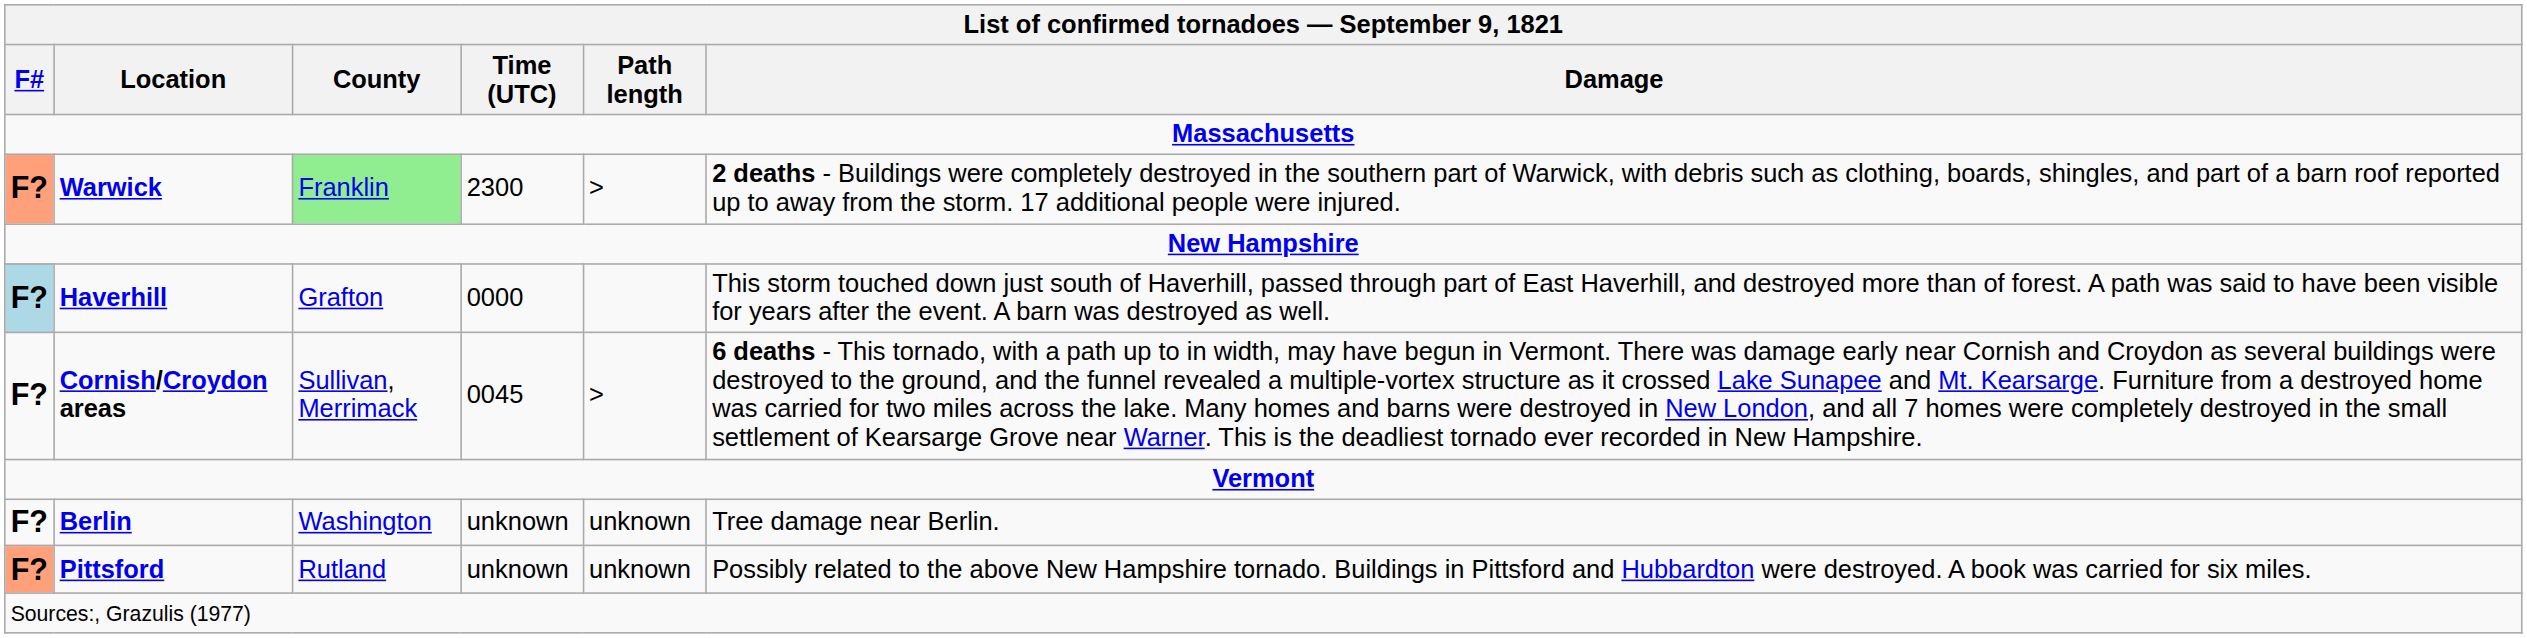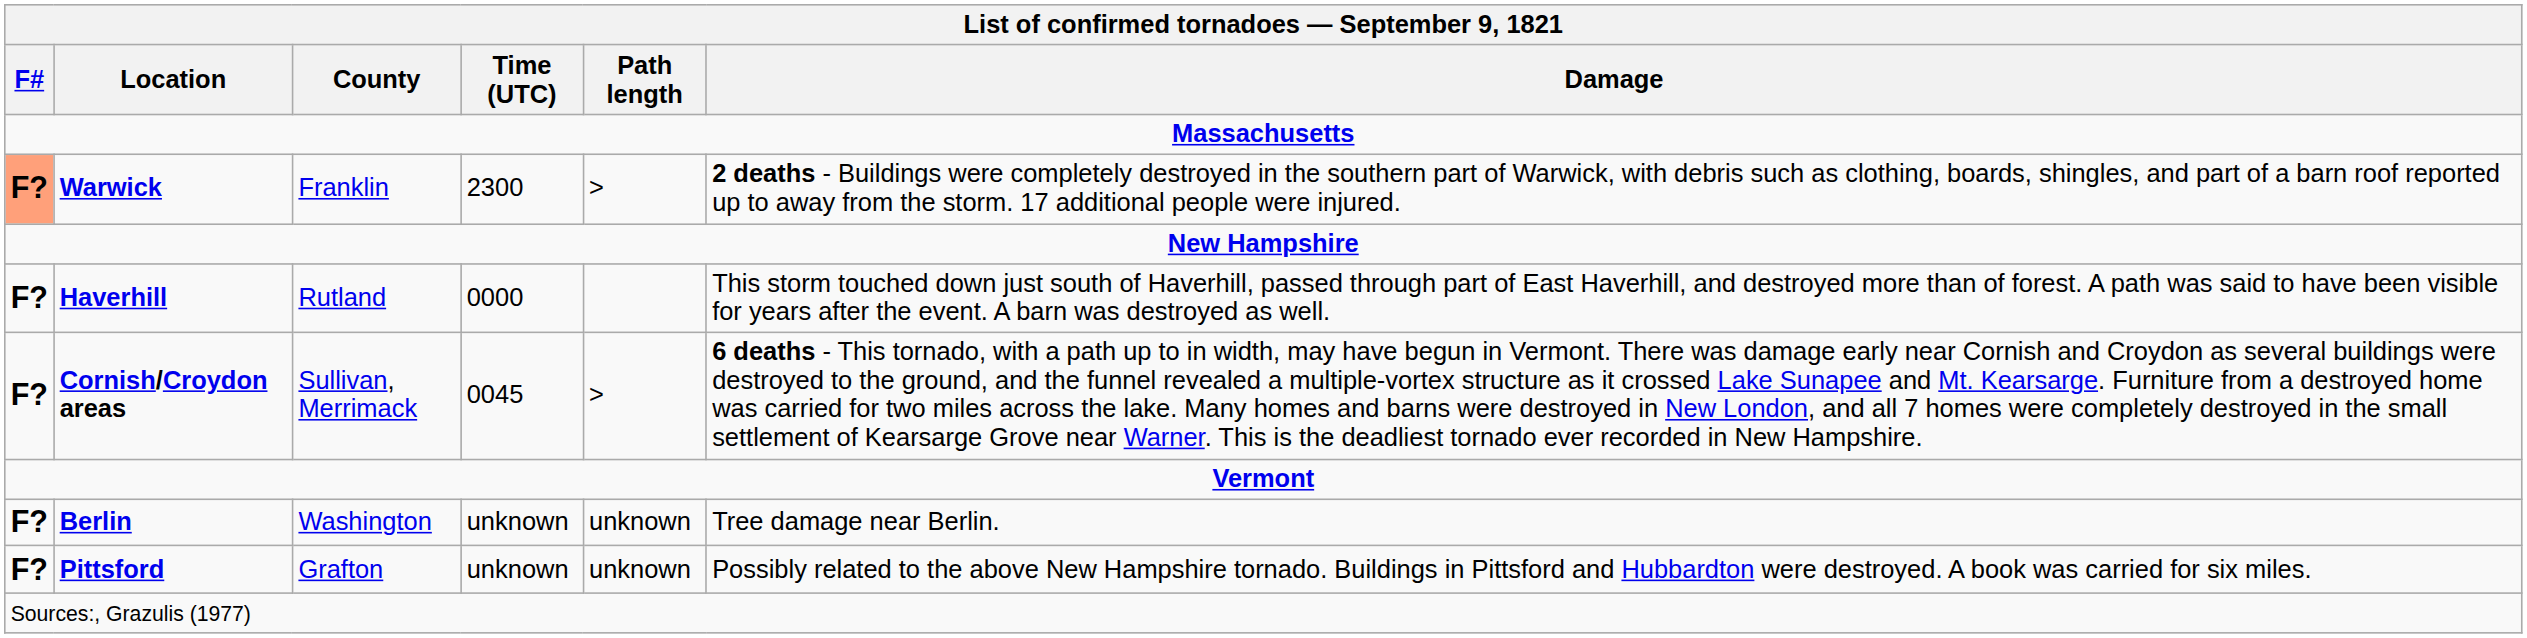(344, 188) lightgreen background -> (344, 188) no background
(29, 297) lightblue background -> (29, 297) no background
(341, 297) Grafton -> (342, 297) Rutland
(29, 569) lightsalmon background -> (29, 569) no background
(342, 569) Rutland -> (341, 569) Grafton
